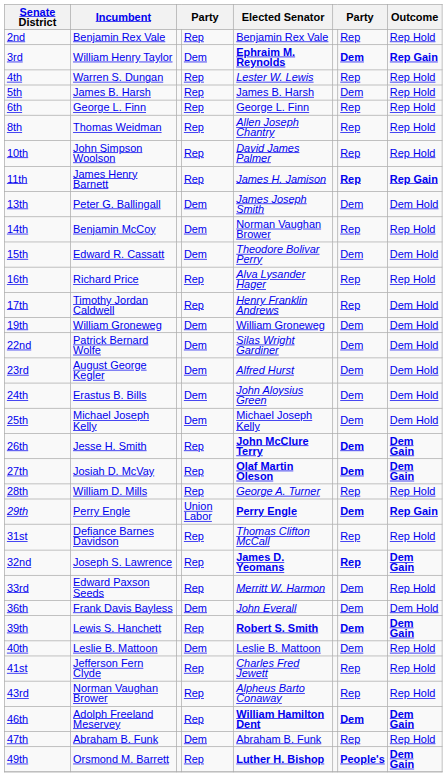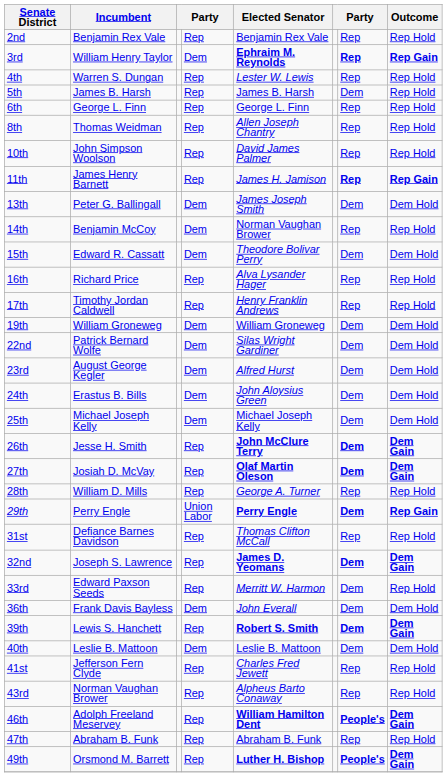(352, 57) Dem -> (351, 57) Rep
(414, 305) Dem Hold -> (413, 305) Rep Hold
(351, 562) Rep -> (352, 562) Dem
(413, 648) Rep Hold -> (414, 648) Dem Hold
(352, 719) Dem -> (362, 719) People's
(195, 739) Dem -> (194, 739) Rep
